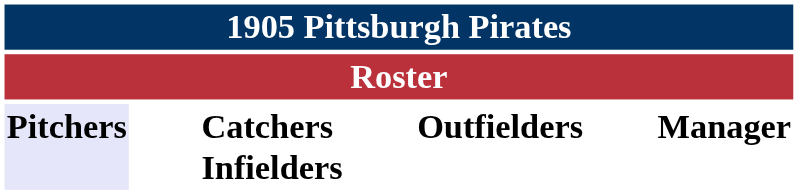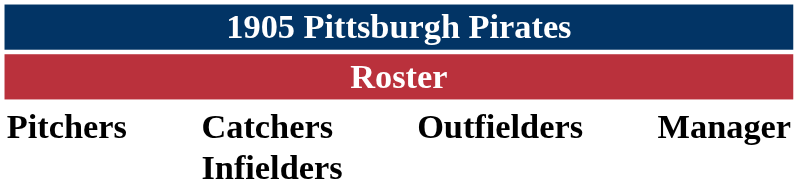(67, 125) lavender background -> (67, 125) no background
